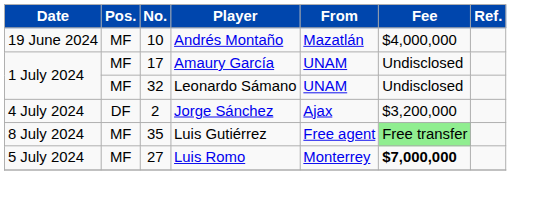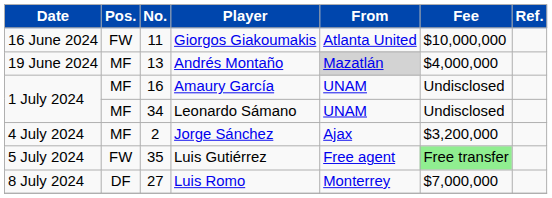+ row: (245, 39)
(155, 39) 10 -> (155, 63) 13
(334, 39) no background -> (353, 63) lightgrey background
(155, 63) 17 -> (155, 87) 16
(155, 87) 32 -> (155, 110) 34
(121, 110) DF -> (121, 134) MF
(46, 134) 8 July 2024 -> (46, 157) 5 July 2024
(121, 134) MF -> (121, 157) FW
(46, 157) 5 July 2024 -> (46, 181) 8 July 2024
(121, 157) MF -> (121, 181) DF
(419, 157) bold -> (461, 181) normal
